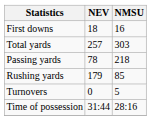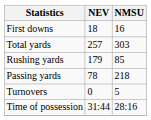rows swapped: (35, 76) <-> (34, 60)
